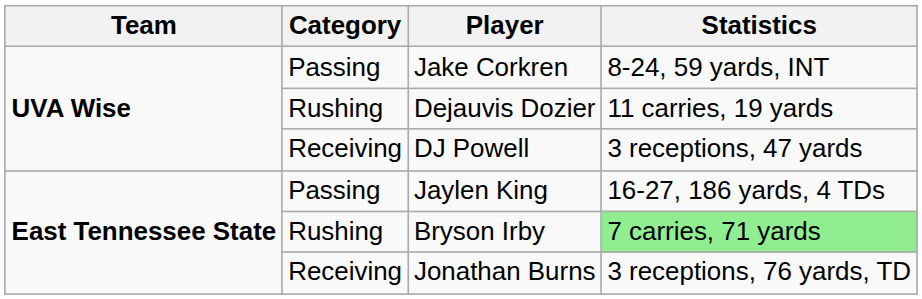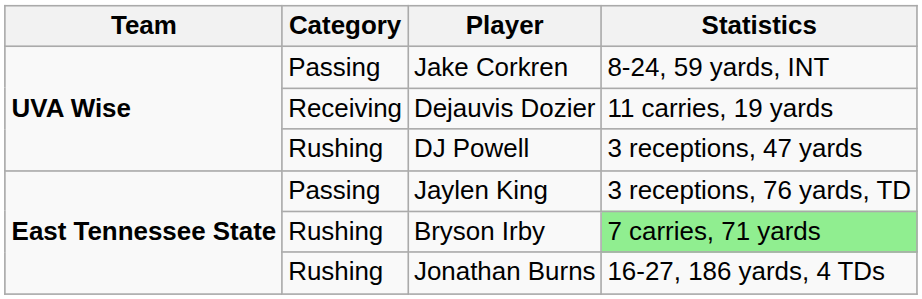(336, 108) Rushing -> (345, 108) Receiving
(345, 149) Receiving -> (336, 149) Rushing
(746, 190) 16-27, 186 yards, 4 TDs -> (759, 190) 3 receptions, 76 yards, TD
(345, 272) Receiving -> (336, 272) Rushing
(759, 272) 3 receptions, 76 yards, TD -> (746, 272) 16-27, 186 yards, 4 TDs
